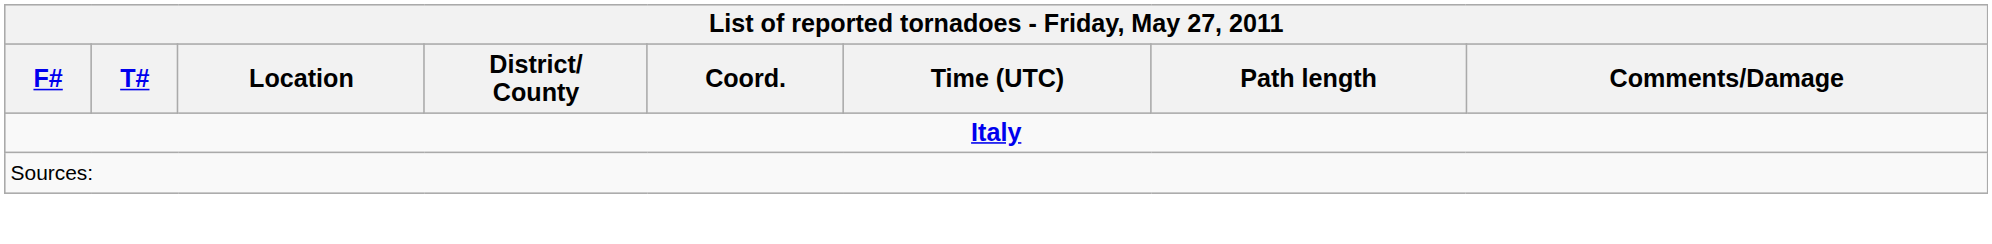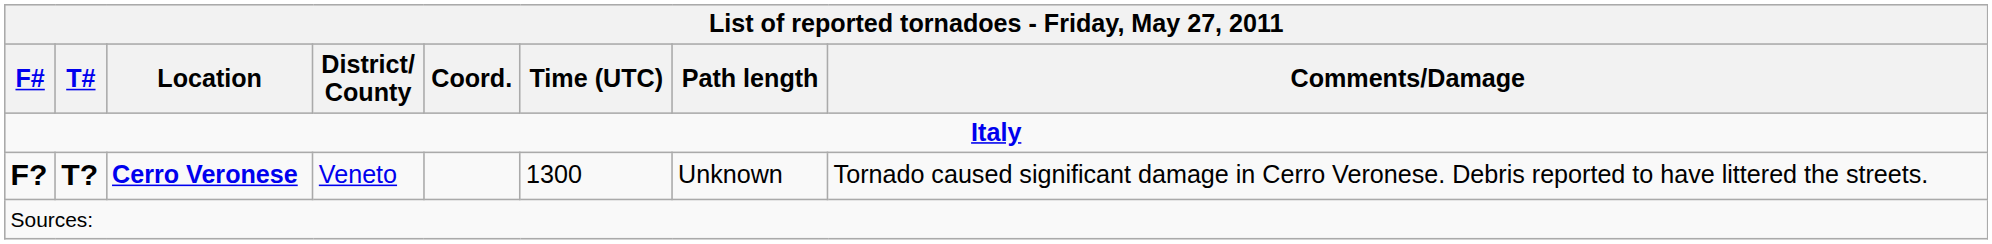+ row: (29, 175)
